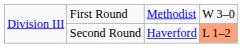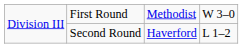(216, 33) lightsalmon background -> (216, 33) no background
